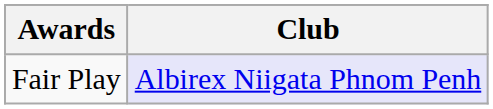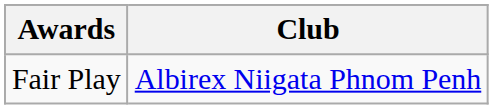(308, 78) lavender background -> (308, 78) no background
